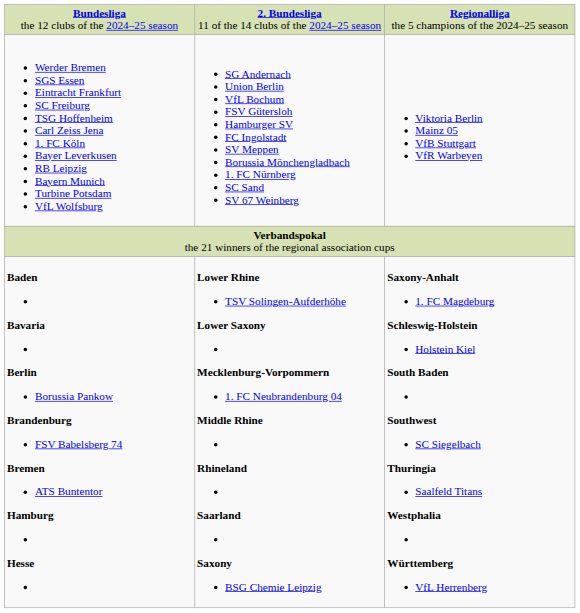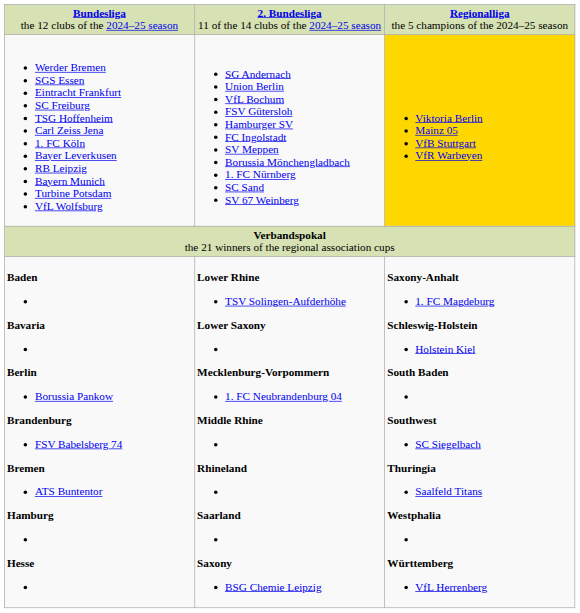(480, 137) no background -> (480, 137) gold background
